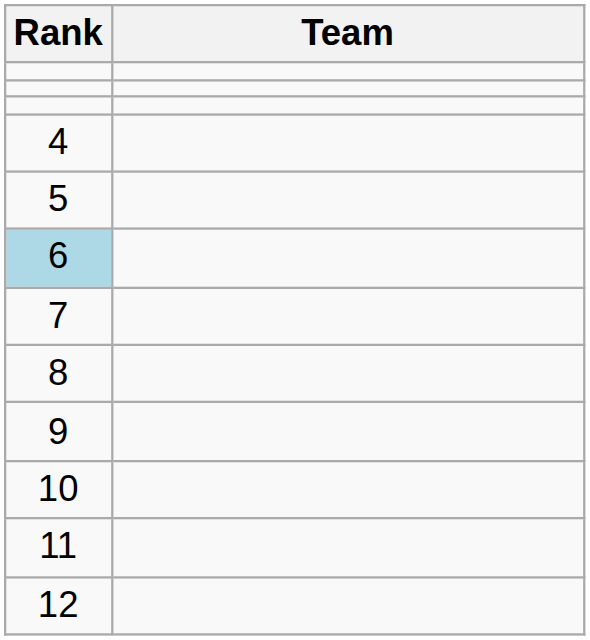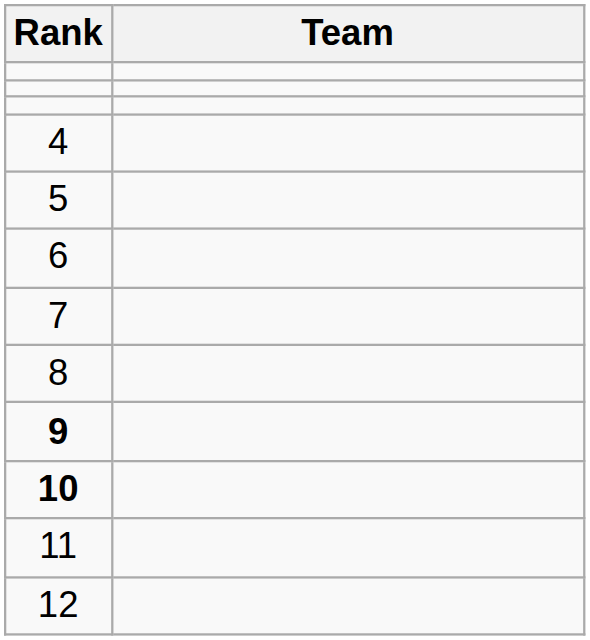(58, 257) lightblue background -> (58, 257) no background
(58, 431) normal -> (58, 431) bold
(58, 488) normal -> (58, 488) bold
